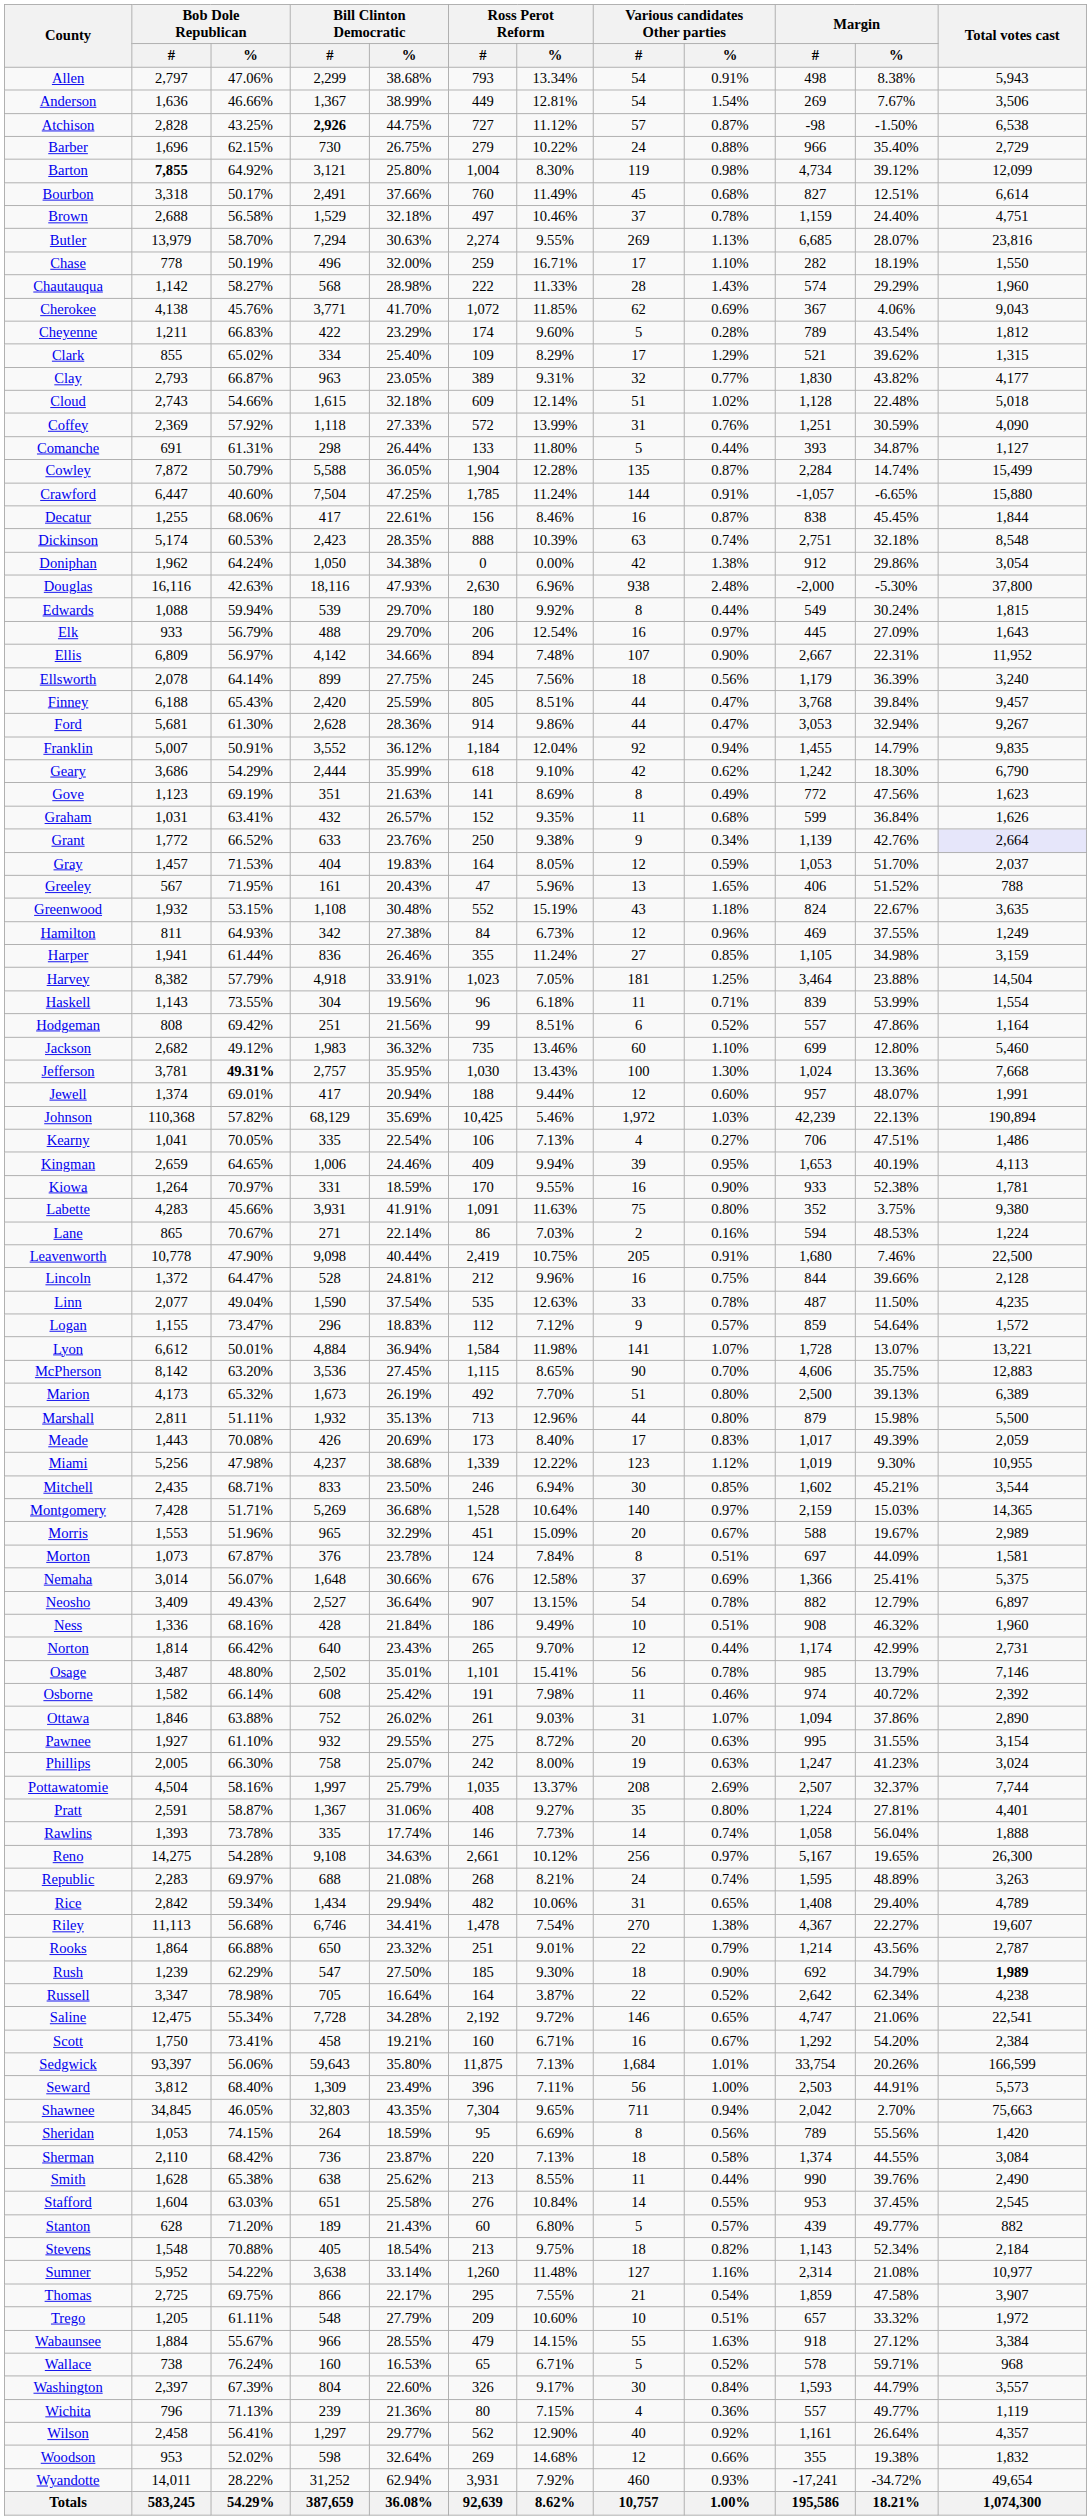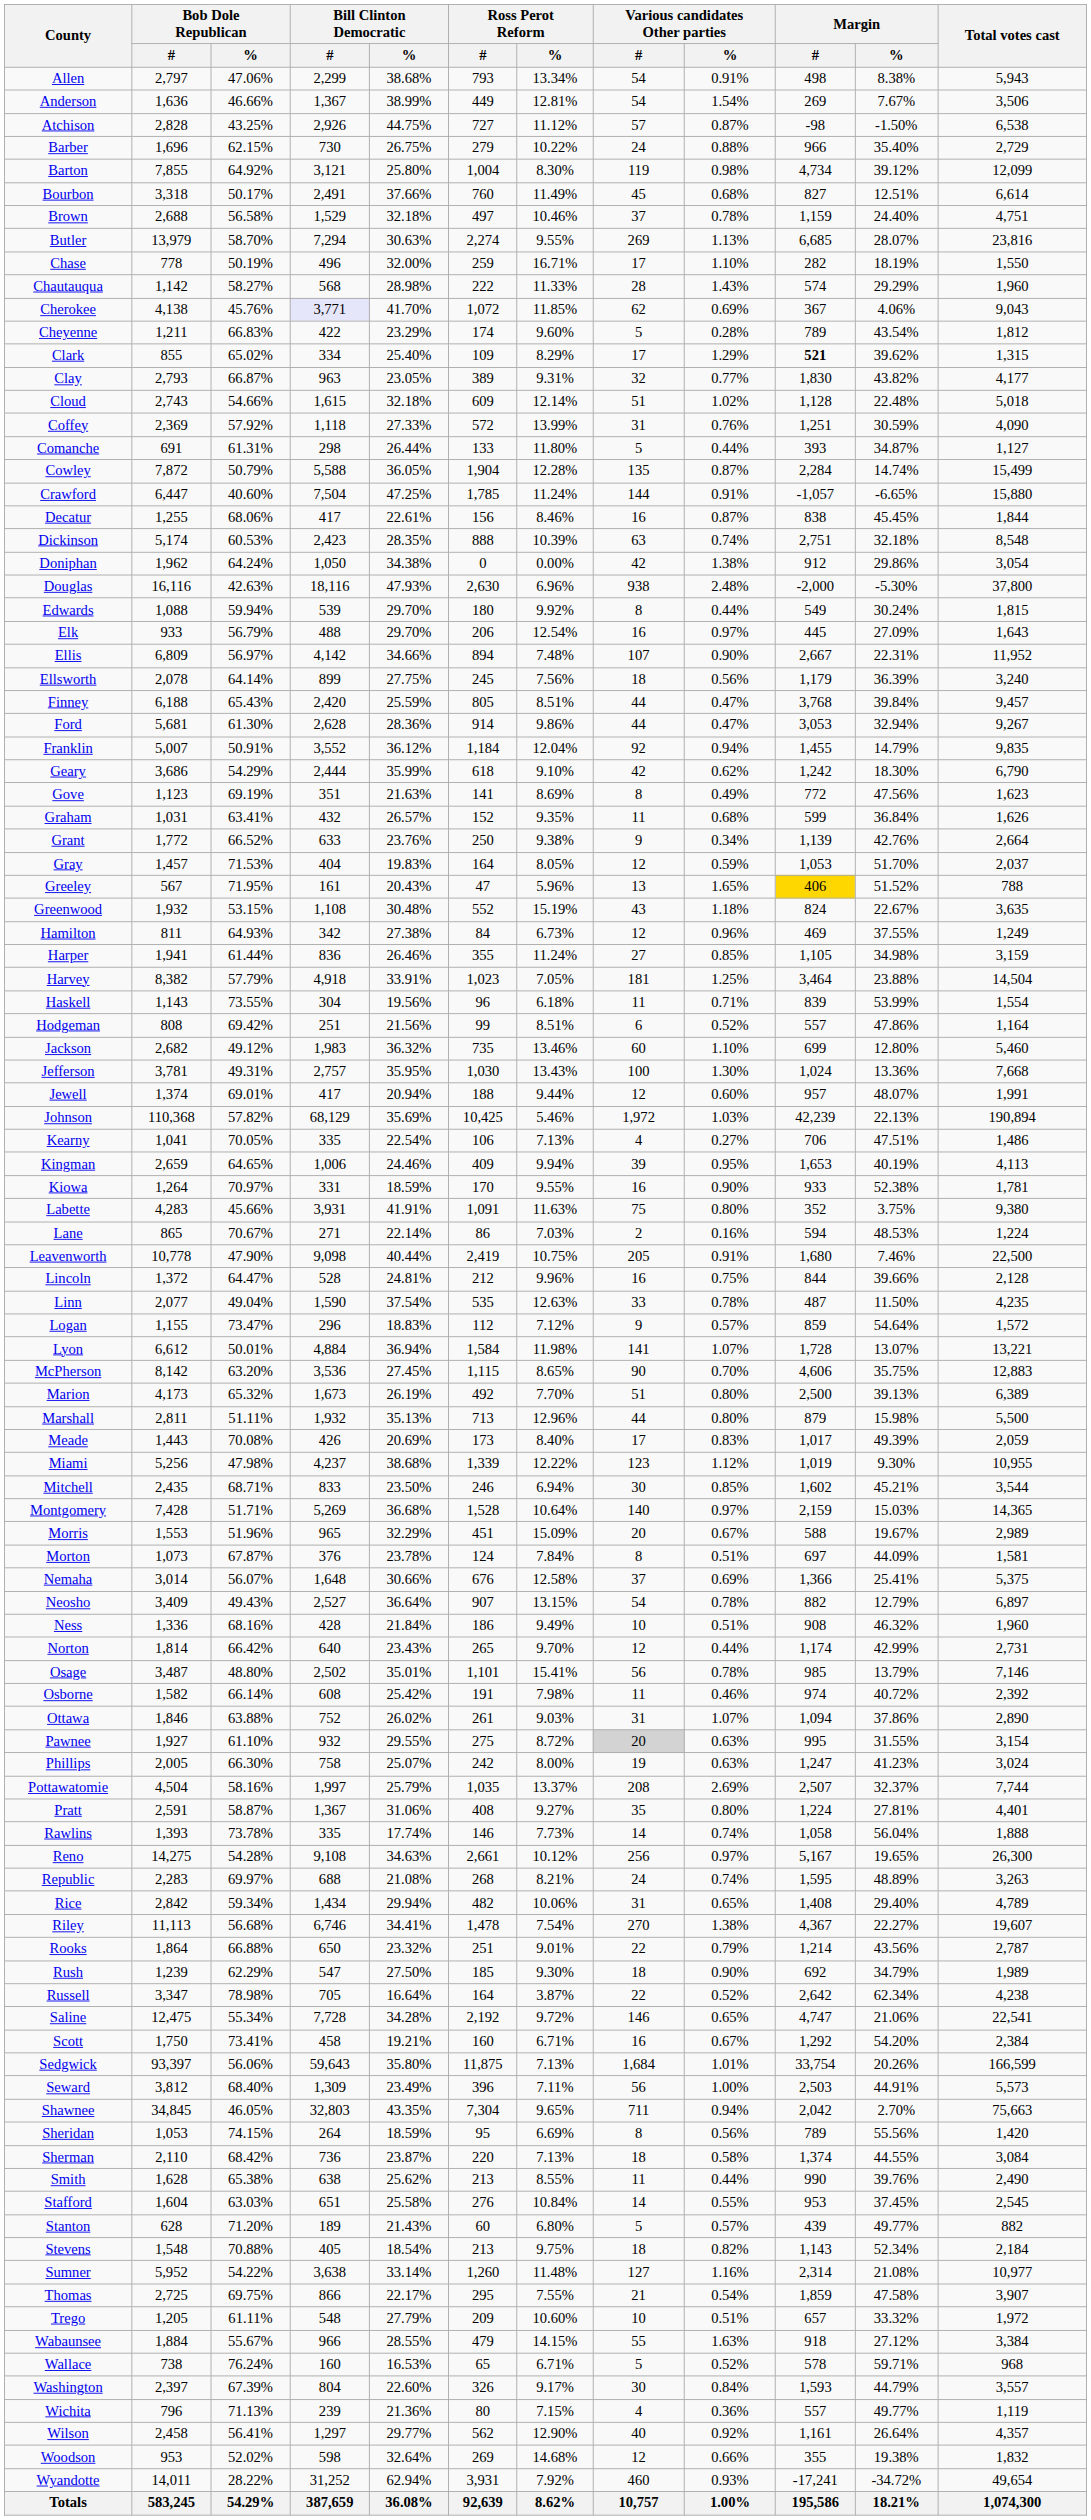(330, 124) bold -> (330, 124) normal
(171, 170) bold -> (171, 170) normal
(330, 309) no background -> (330, 309) lavender background
(815, 355) normal -> (815, 355) bold
(1012, 840) lavender background -> (1012, 840) no background
(815, 886) no background -> (815, 886) gold background
(251, 1071) bold -> (251, 1071) normal
(639, 1741) no background -> (639, 1741) lightgrey background
(1012, 1972) bold -> (1012, 1972) normal
